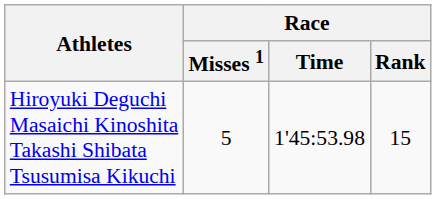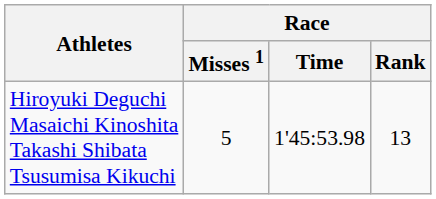(400, 137) 15 -> (400, 137) 13
